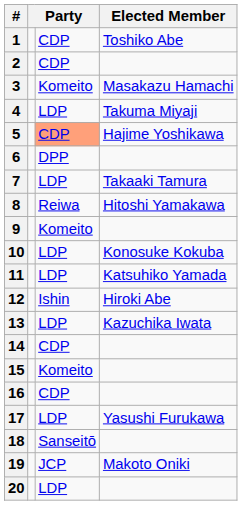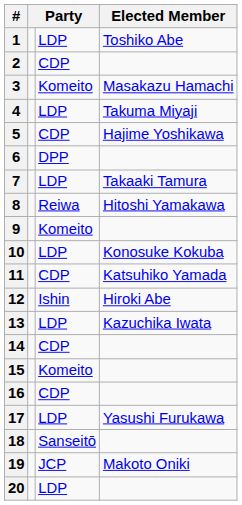(54, 39) CDP -> (53, 39) LDP
(54, 134) lightsalmon background -> (54, 134) no background
(53, 275) LDP -> (54, 275) CDP
